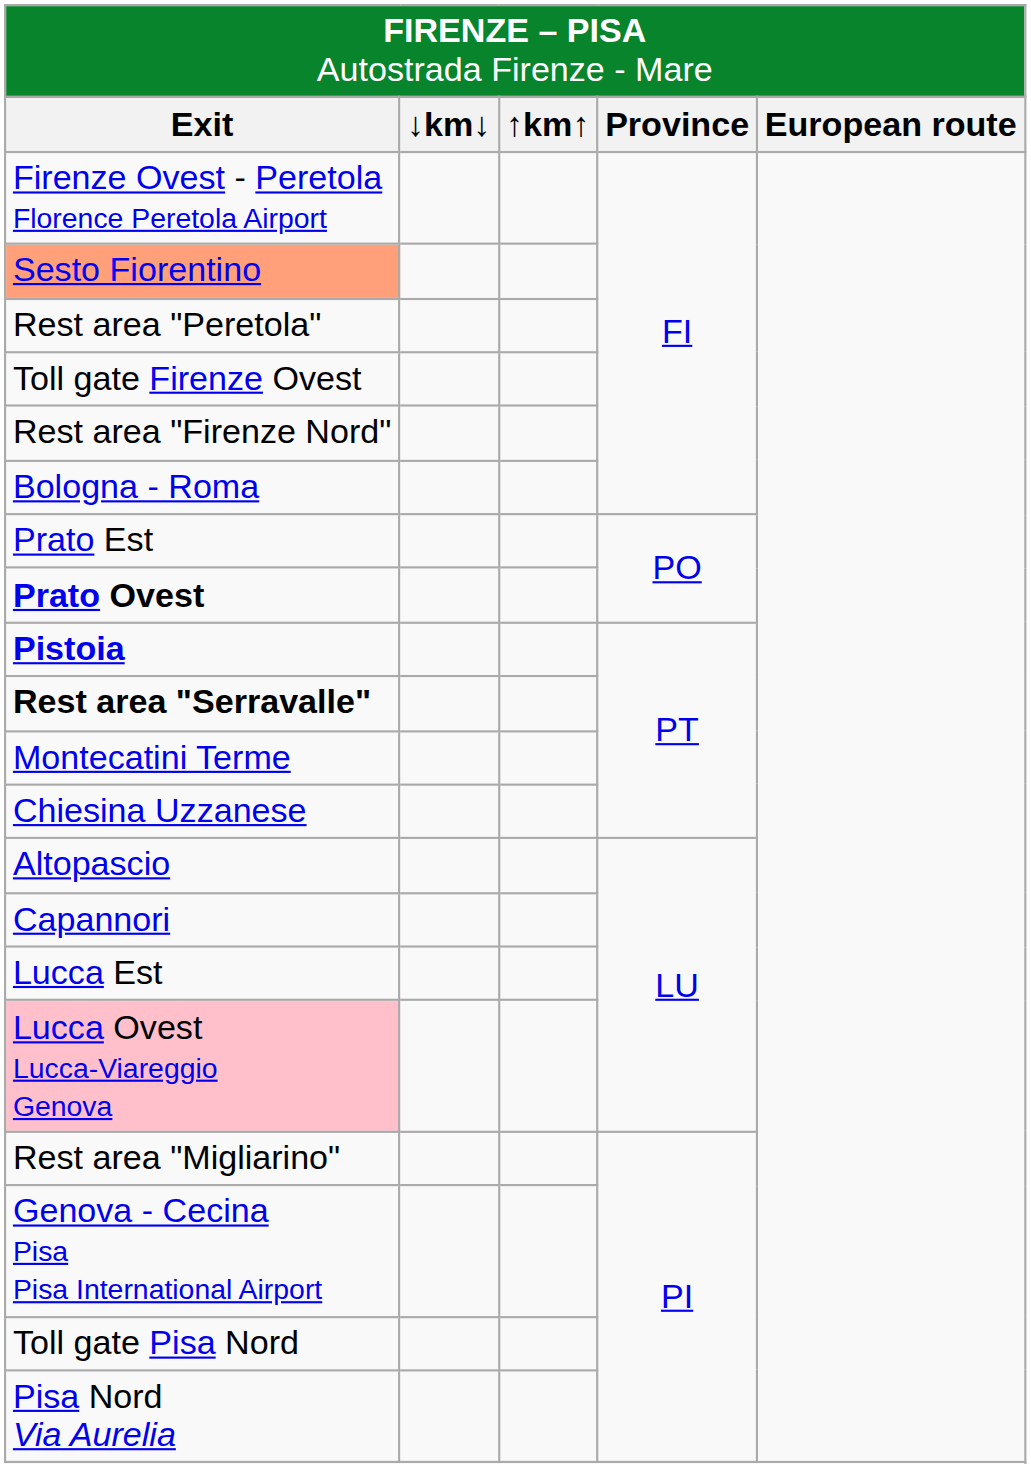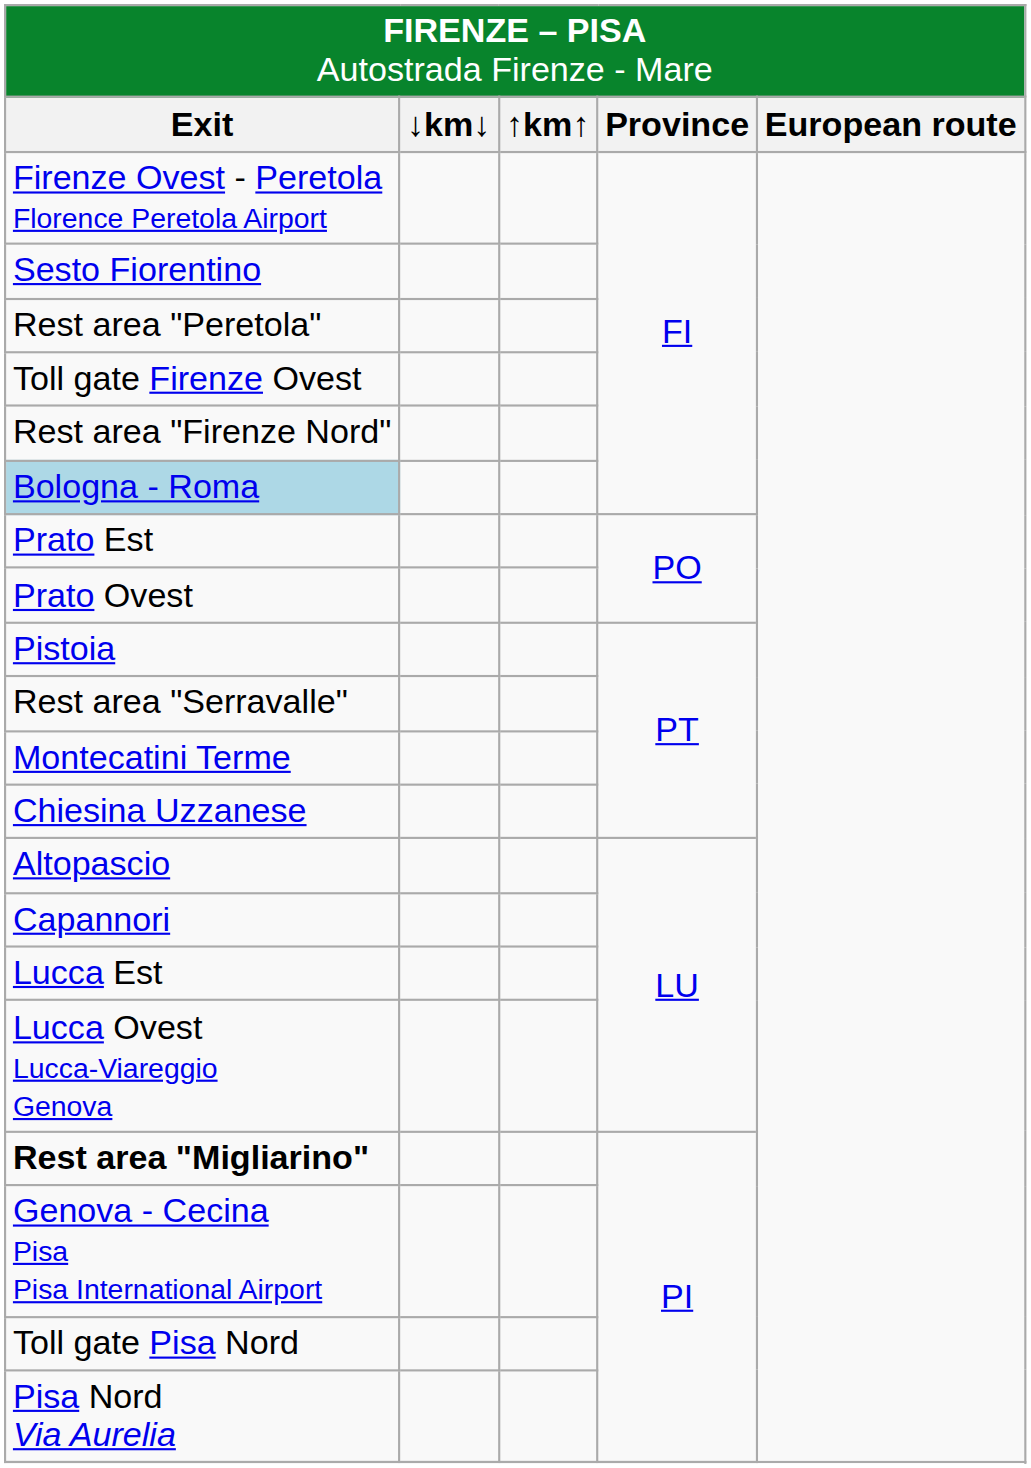(137, 270) lightsalmon background -> (137, 270) no background
(136, 486) no background -> (136, 486) lightblue background
(109, 594) bold -> (103, 594) normal
(69, 648) bold -> (64, 648) normal
(192, 702) bold -> (180, 702) normal
(115, 1065) pink background -> (115, 1065) no background
(177, 1157) normal -> (191, 1157) bold
